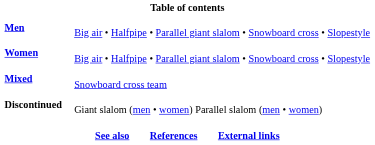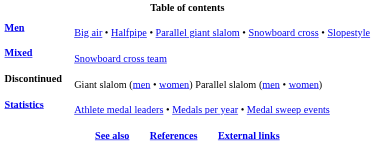- row: (21, 53)
+ row: (24, 104)
